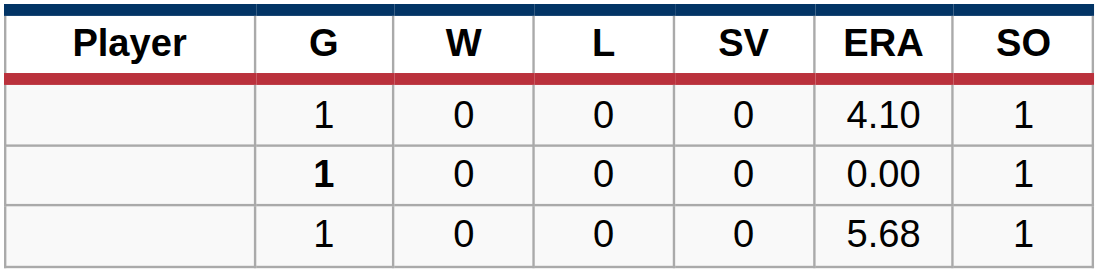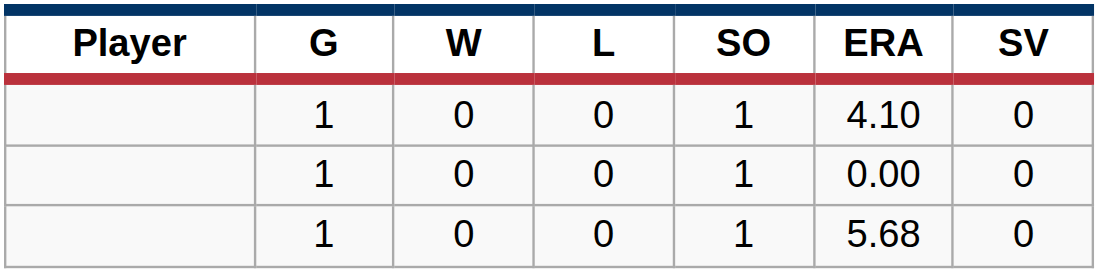columns swapped: (744, 44) <-> (1023, 44)
(324, 174) bold -> (324, 174) normal
